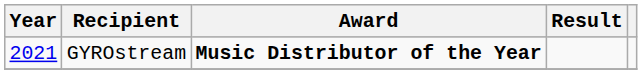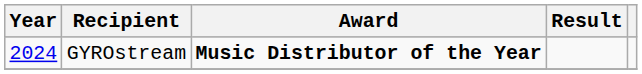(33, 53) 2021 -> (33, 53) 2024
